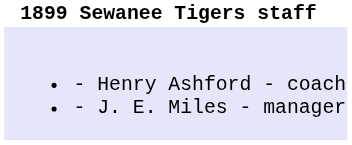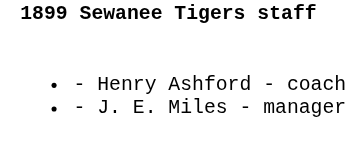(176, 96) lavender background -> (176, 96) no background
